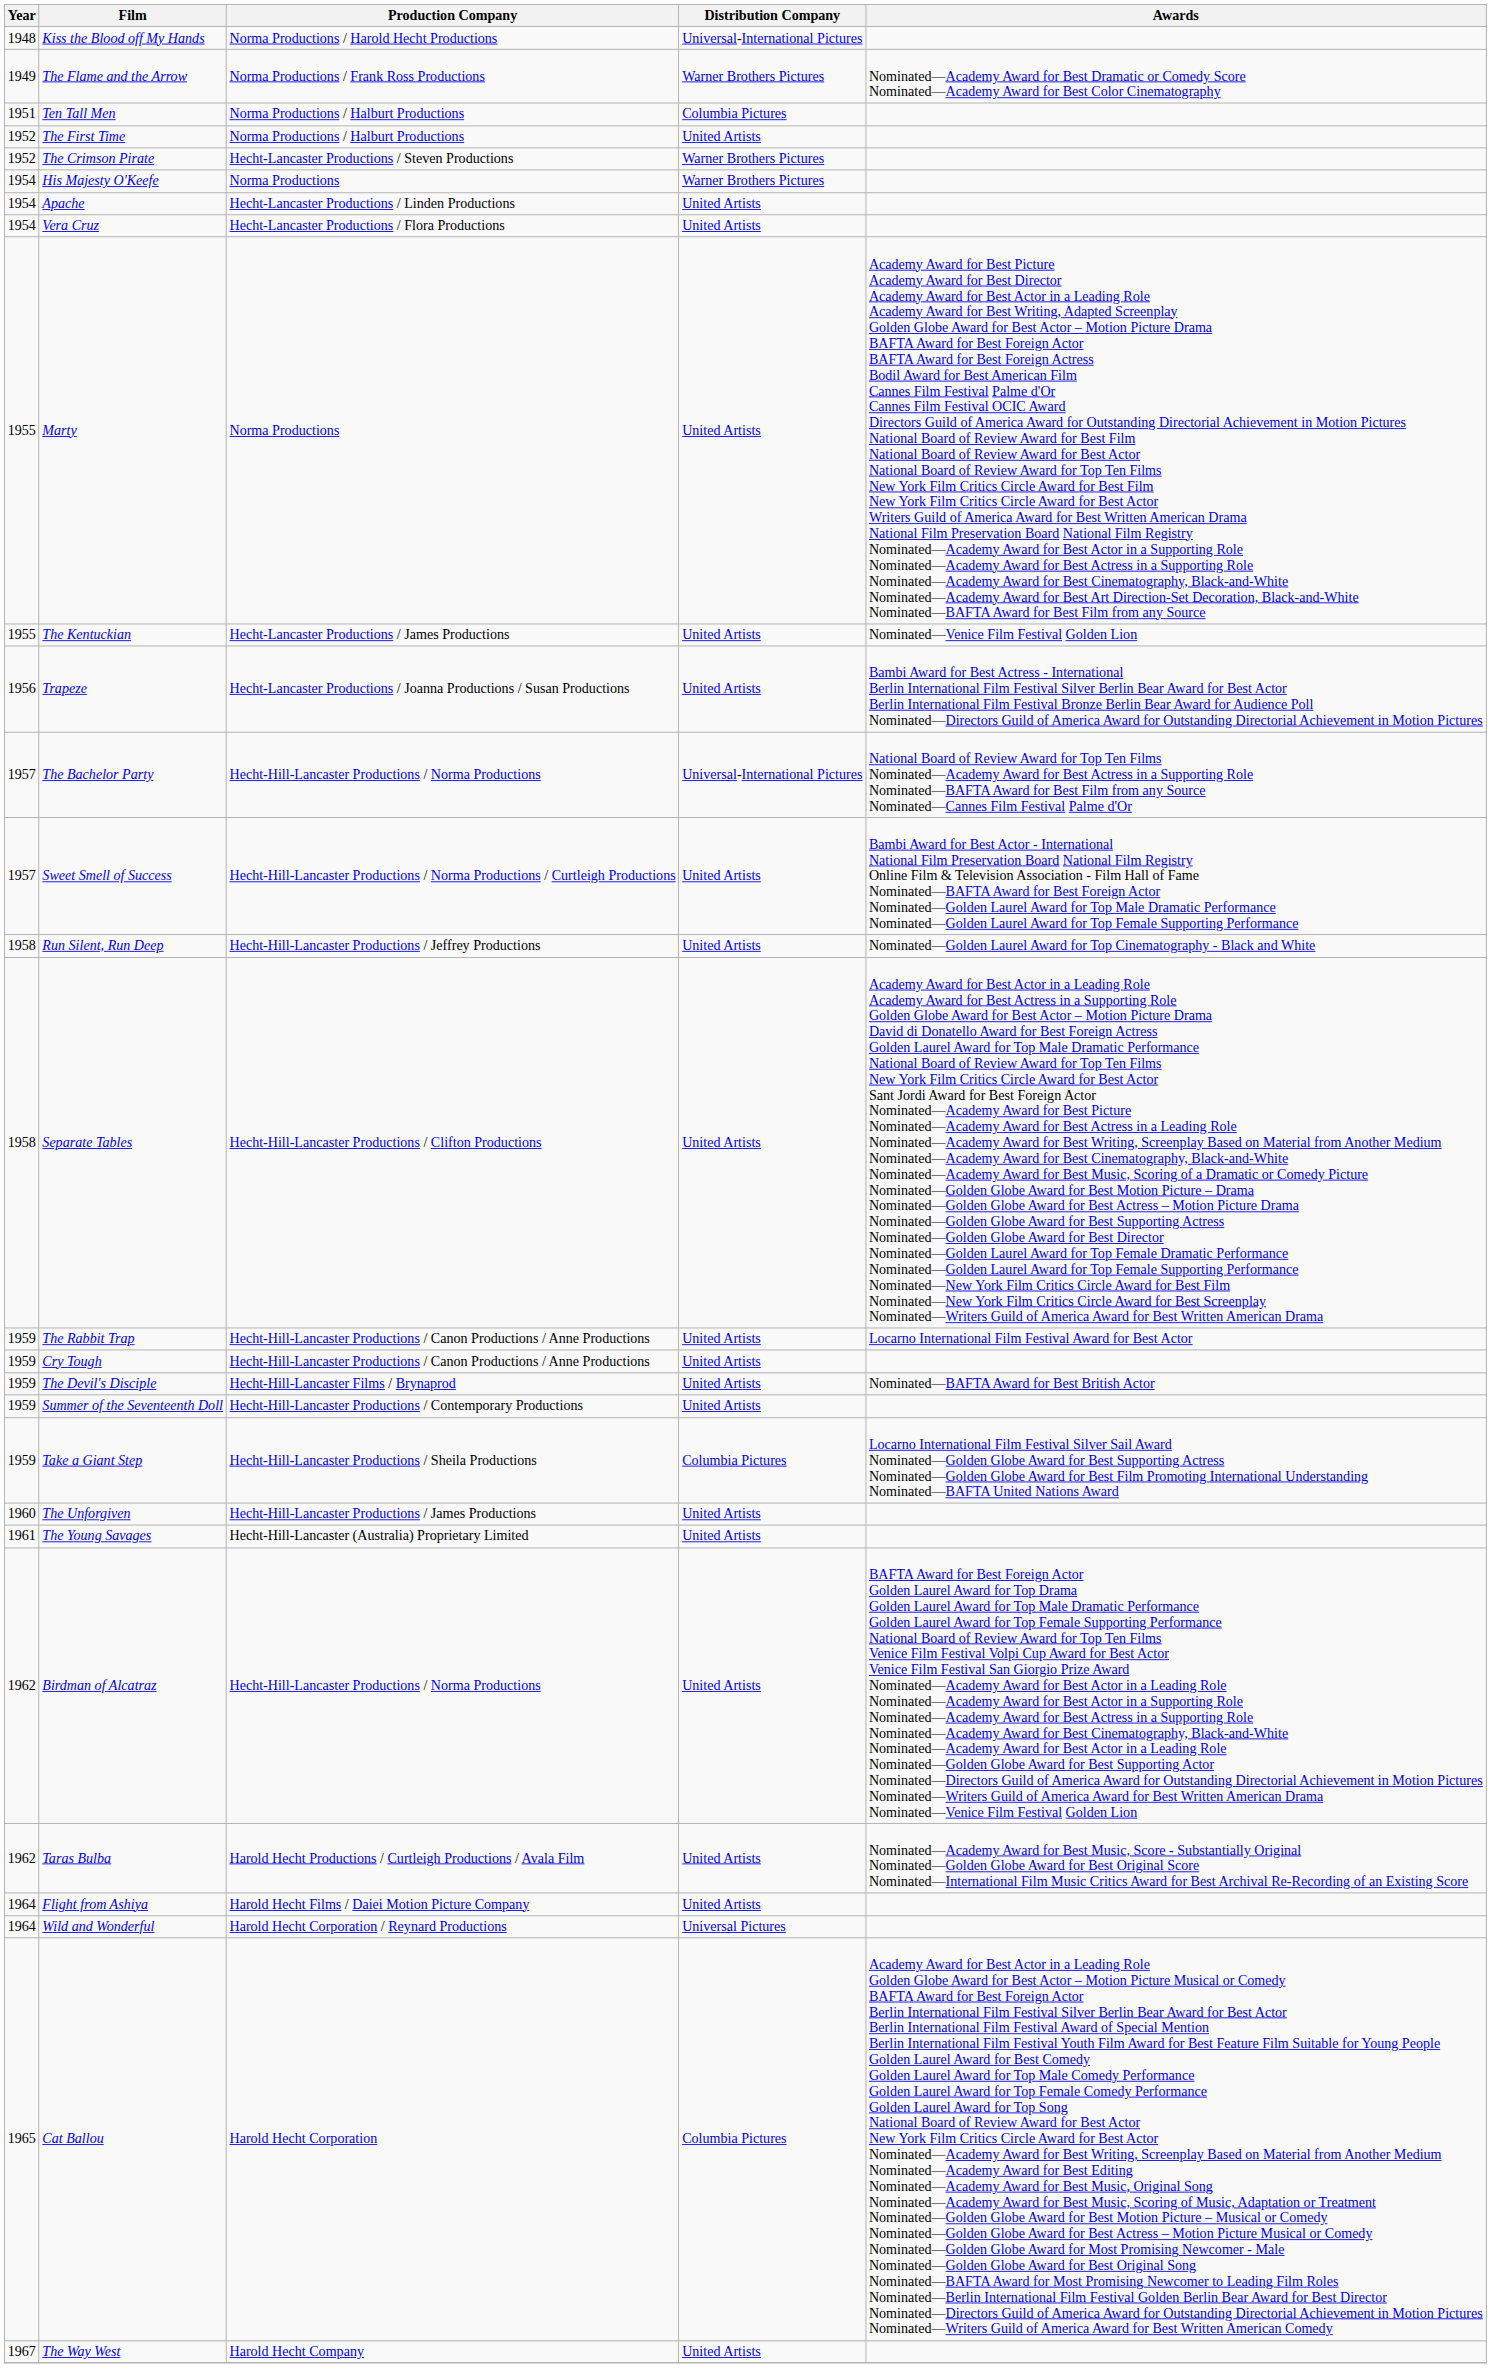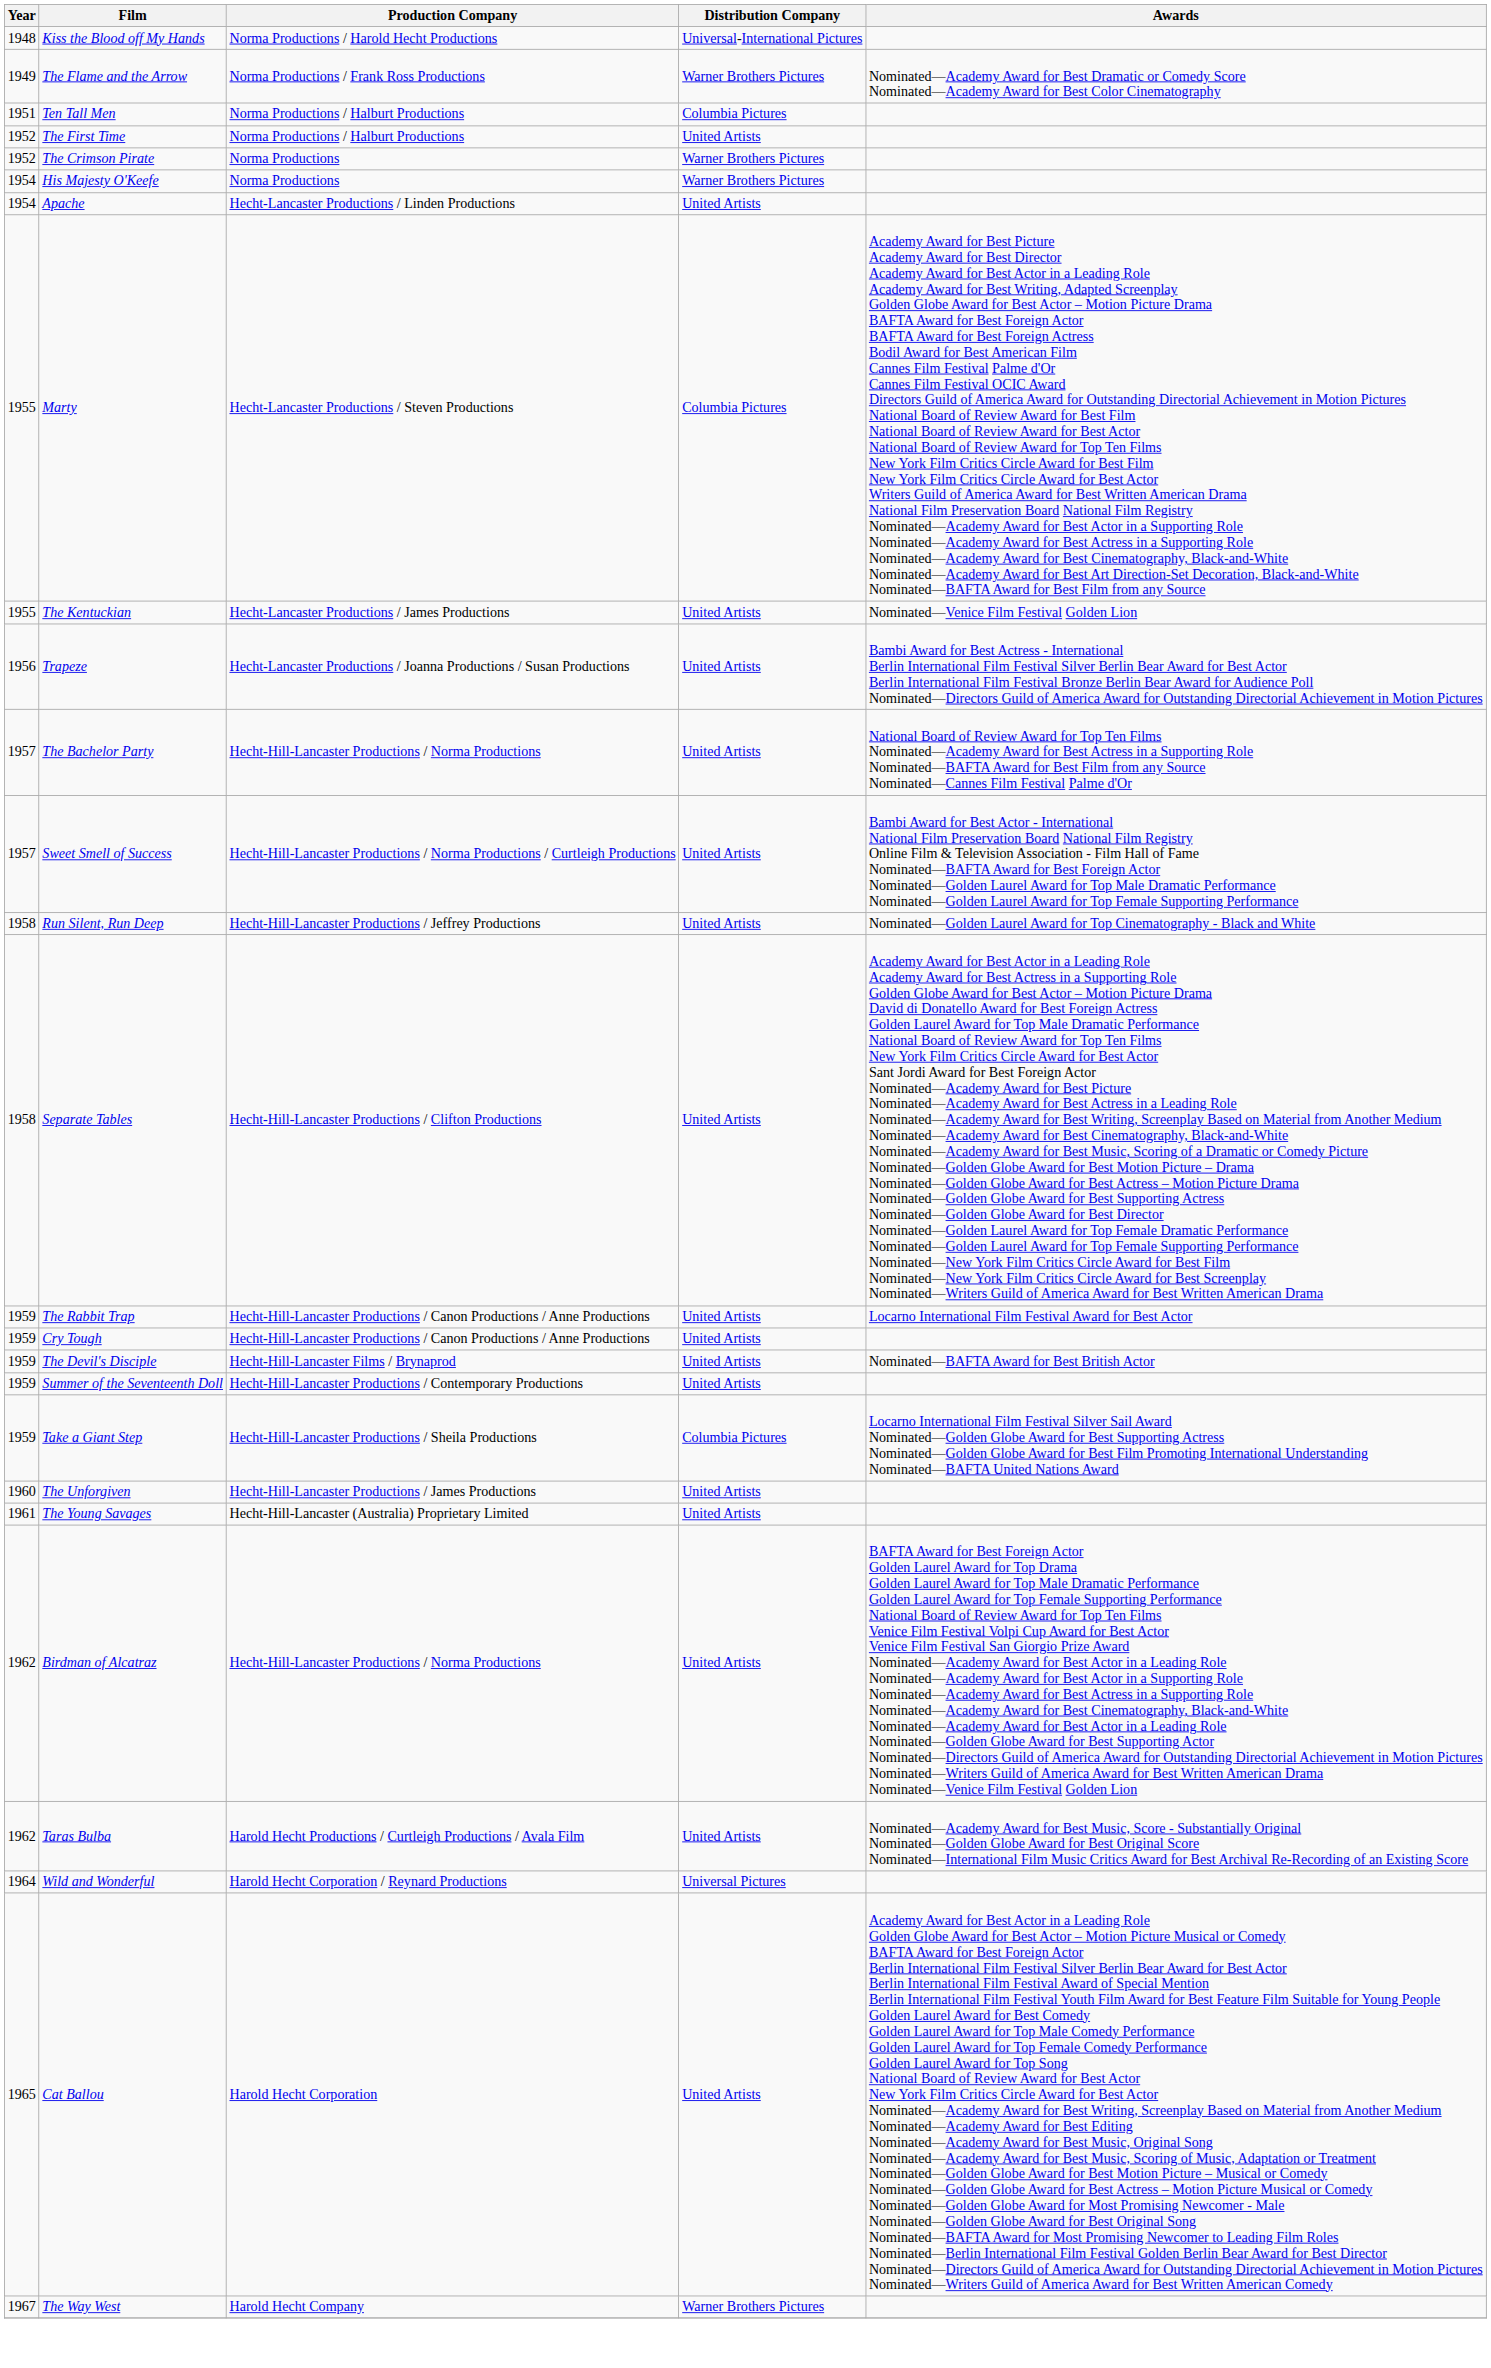(371, 158) Hecht-Lancaster Productions / Steven Productions -> (284, 158) Norma Productions
- row: (71, 225)
(284, 430) Norma Productions -> (371, 408) Hecht-Lancaster Productions / Steven Productions
(721, 430) United Artists -> (734, 408) Columbia Pictures
(772, 774) Universal-International Pictures -> (721, 752) United Artists
- row: (95, 1904)
(734, 2139) Columbia Pictures -> (721, 2094) United Artists
(721, 2351) United Artists -> (753, 2306) Warner Brothers Pictures
